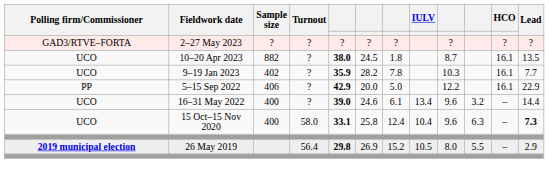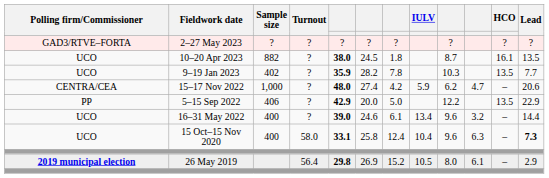(505, 72) 16.1 -> (505, 72) 13.5
+ row: (87, 87)
(505, 87) 16.1 -> (505, 102) 13.5
(478, 146) 5.5 -> (478, 161) 6.1
